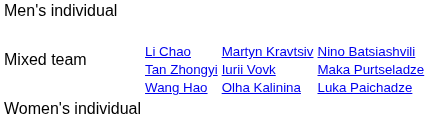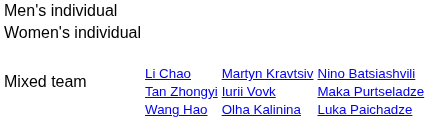rows swapped: (73, 108) <-> (45, 60)
